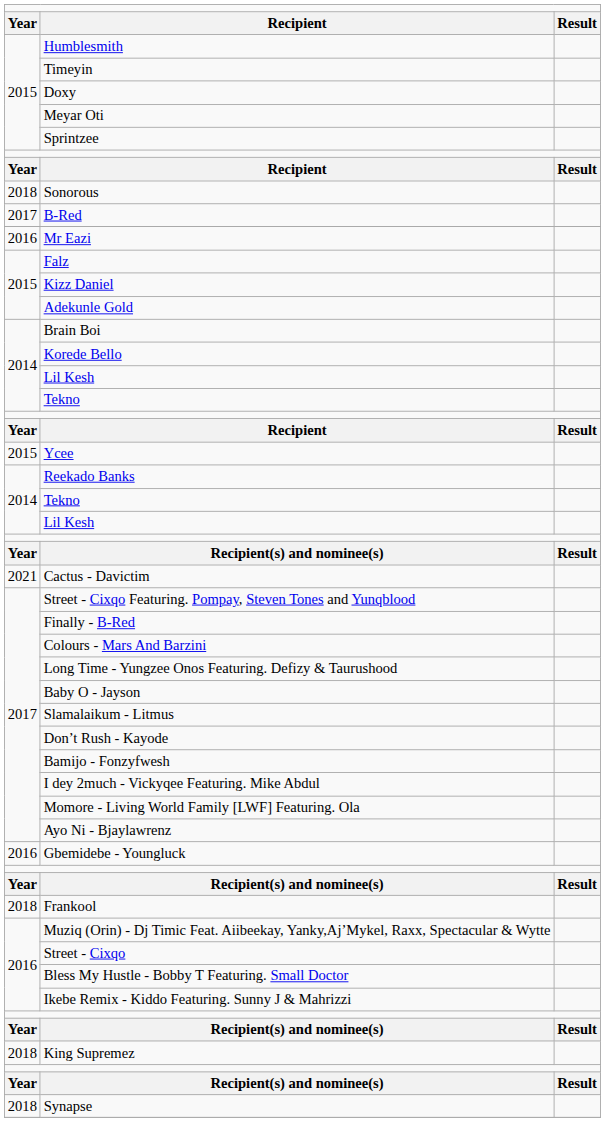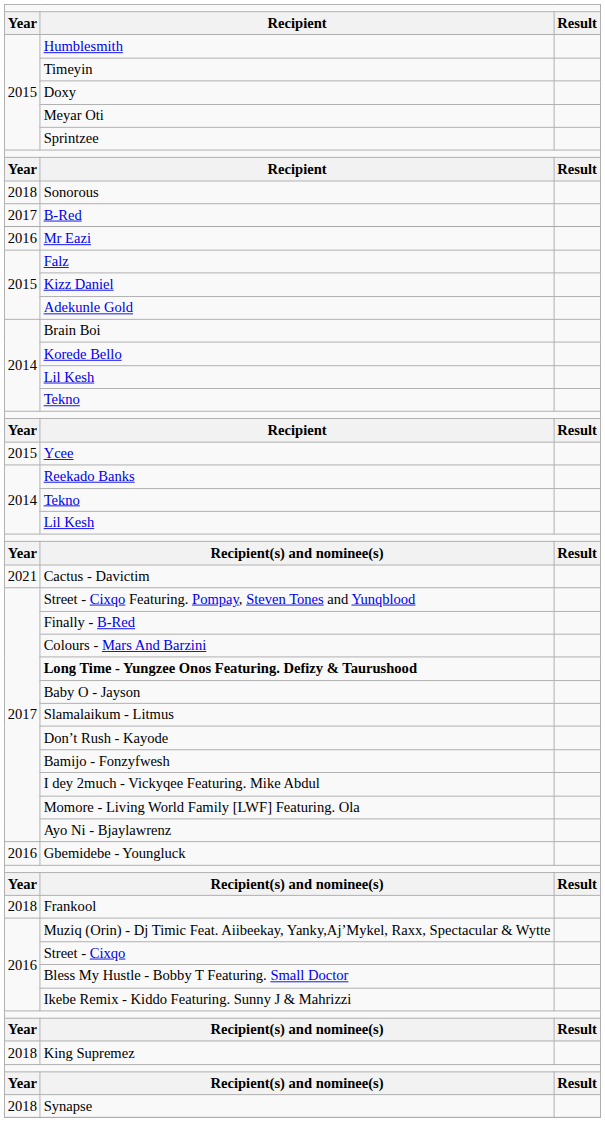(220, 668) normal -> (230, 668) bold
